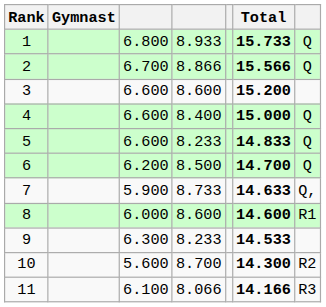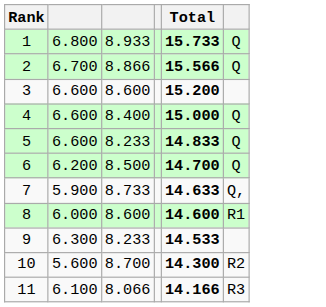- column: (84, 17)
